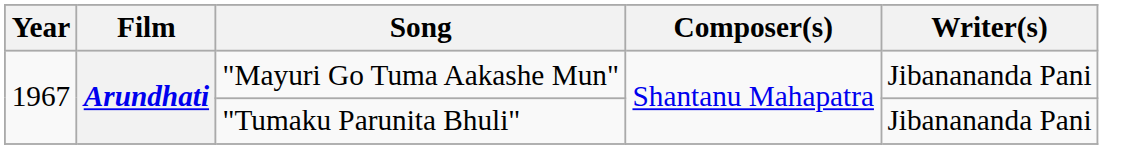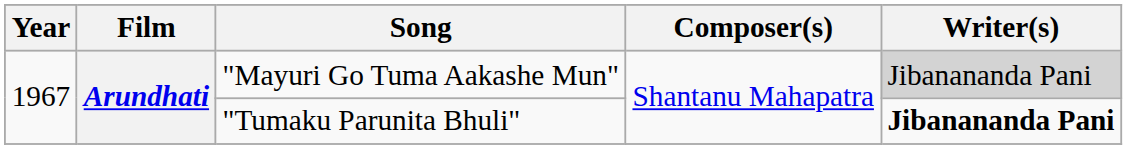(989, 74) no background -> (989, 74) lightgrey background
(989, 120) normal -> (1001, 120) bold
